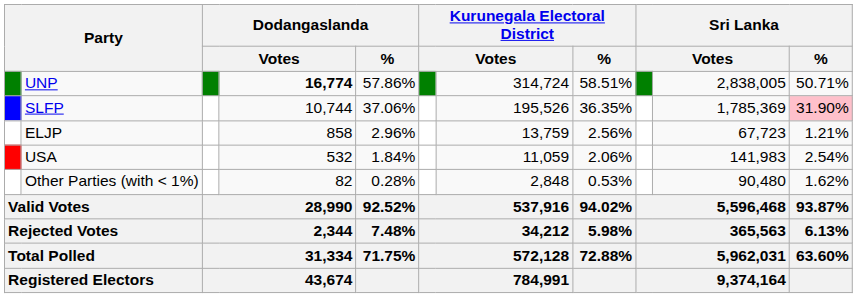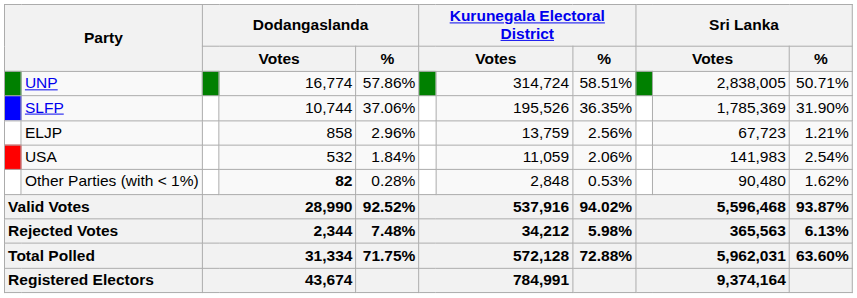(329, 83) bold -> (329, 83) normal
(822, 108) pink background -> (822, 108) no background
(344, 181) normal -> (344, 181) bold
